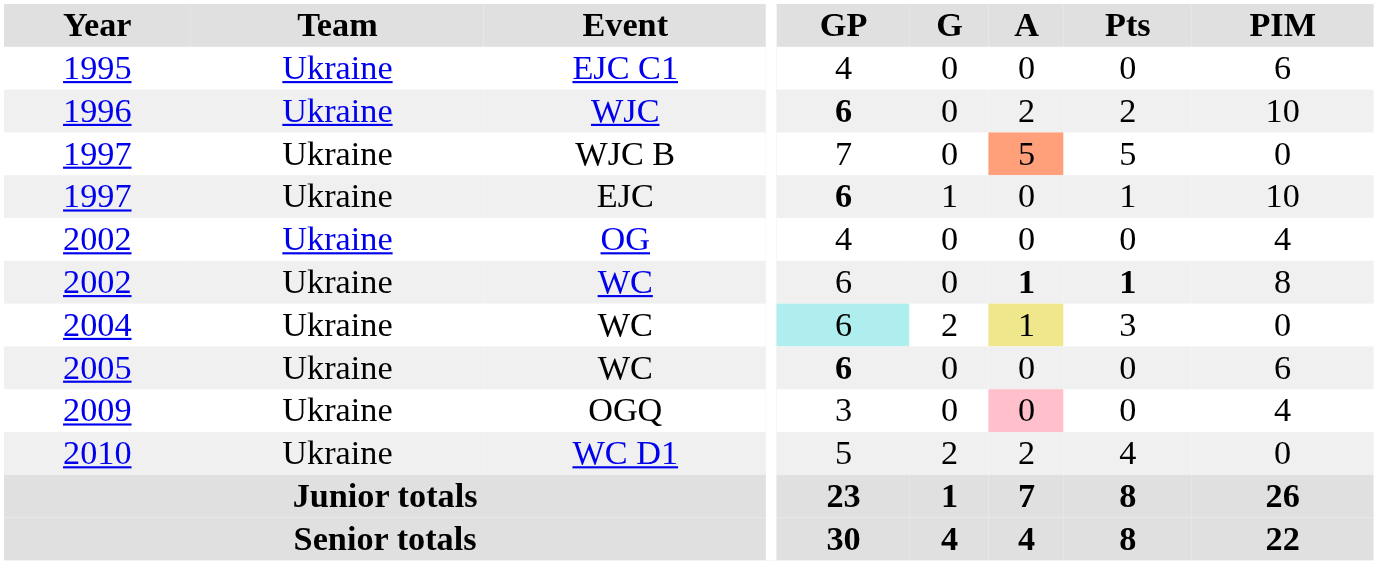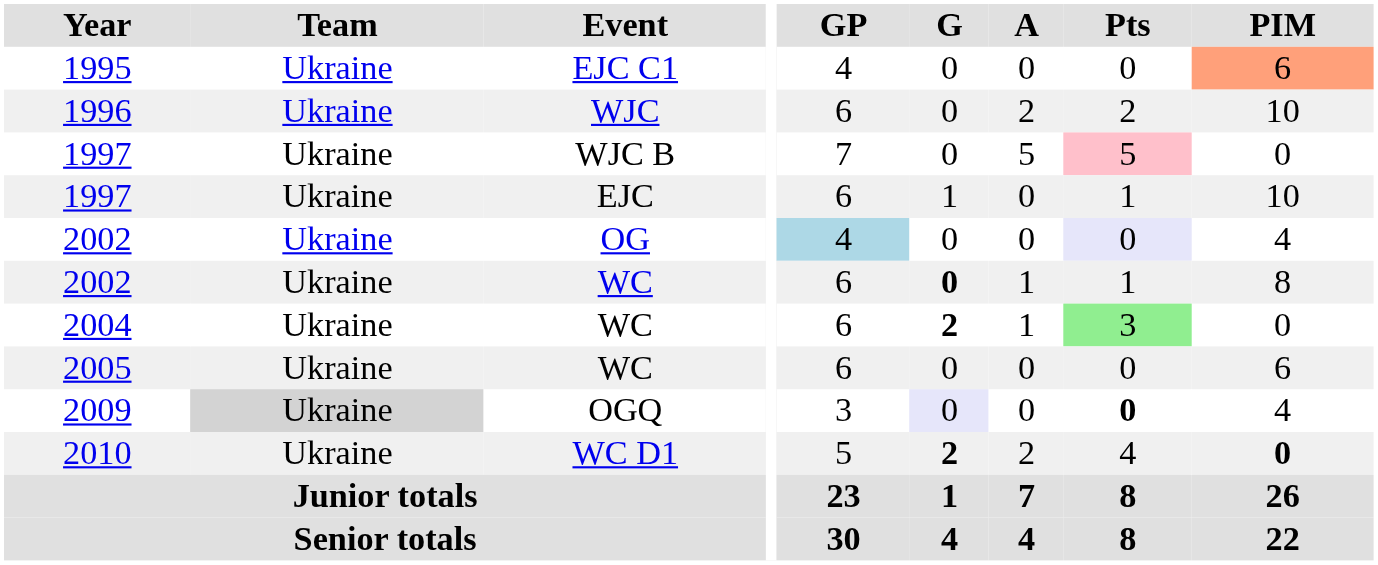(1283, 67) no background -> (1283, 67) lightsalmon background
(844, 110) bold -> (844, 110) normal
(1027, 153) lightsalmon background -> (1027, 153) no background
(1128, 153) no background -> (1128, 153) pink background
(844, 196) bold -> (844, 196) normal
(844, 238) no background -> (844, 238) lightblue background
(1128, 238) no background -> (1128, 238) lavender background
(950, 281) normal -> (950, 281) bold
(1027, 281) bold -> (1027, 281) normal
(1128, 281) bold -> (1128, 281) normal
(844, 324) paleturquoise background -> (844, 324) no background
(950, 324) normal -> (950, 324) bold
(1027, 324) khaki background -> (1027, 324) no background
(1128, 324) no background -> (1128, 324) lightgreen background
(844, 367) bold -> (844, 367) normal
(337, 410) no background -> (337, 410) lightgrey background
(950, 410) no background -> (950, 410) lavender background
(1027, 410) pink background -> (1027, 410) no background
(1128, 410) normal -> (1128, 410) bold
(950, 452) normal -> (950, 452) bold
(1283, 452) normal -> (1283, 452) bold
